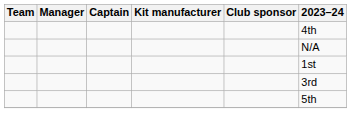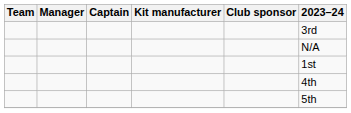(309, 30) 4th -> (309, 30) 3rd
(309, 82) 3rd -> (309, 82) 4th
